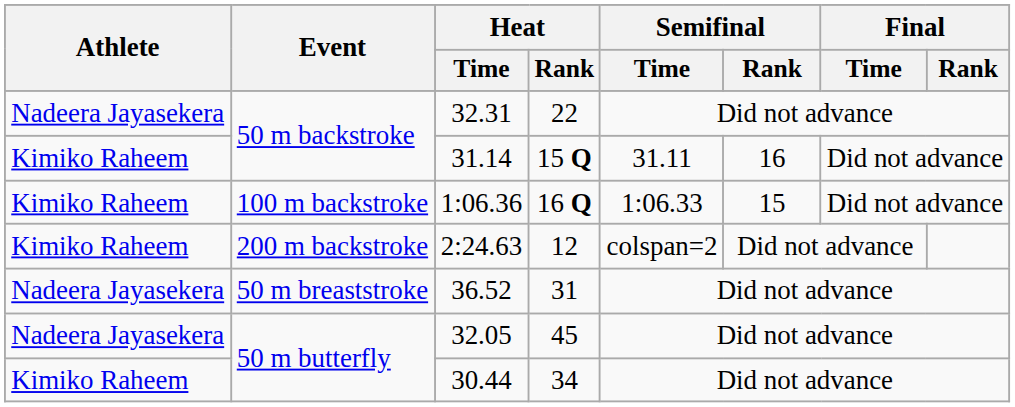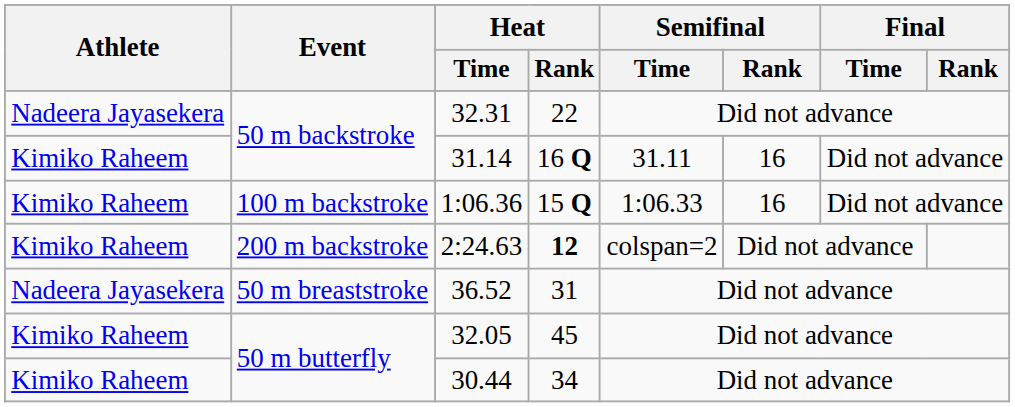(564, 157) 15 Q -> (564, 157) 16 Q
(564, 202) 16 Q -> (564, 202) 15 Q
(772, 202) 15 -> (772, 202) 16
(564, 246) normal -> (564, 246) bold
(118, 335) Nadeera Jayasekera -> (100, 335) Kimiko Raheem
